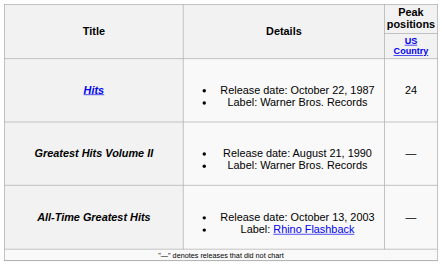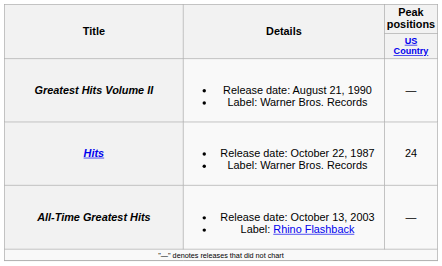rows swapped: (94, 90) <-> (94, 153)
